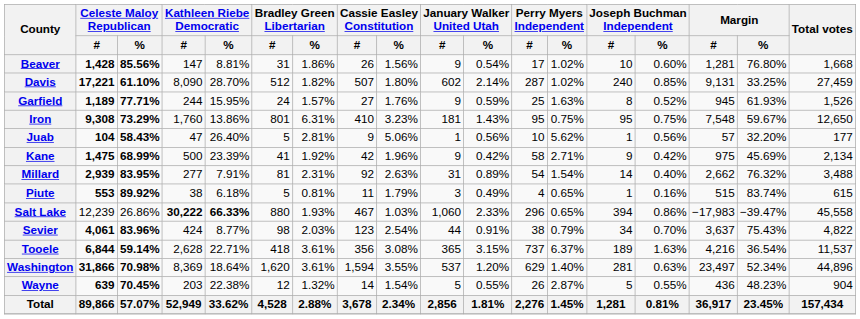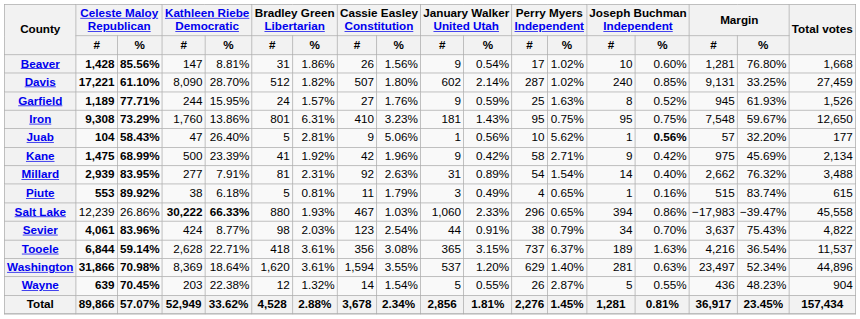(670, 138) normal -> (670, 138) bold
